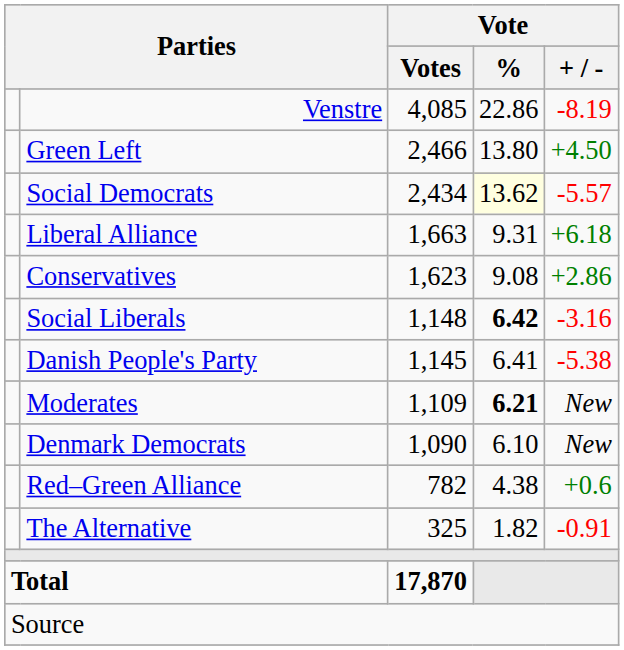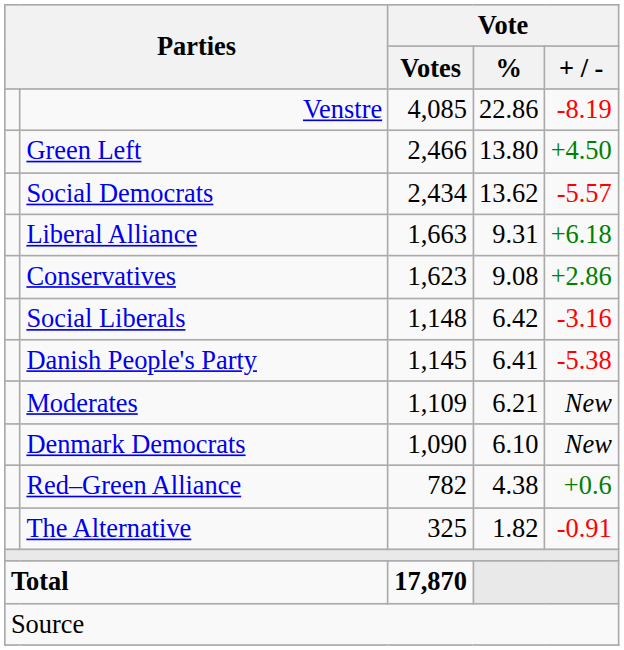(509, 192) lightyellow background -> (509, 192) no background
(515, 318) bold -> (515, 318) normal
(515, 402) bold -> (515, 402) normal
